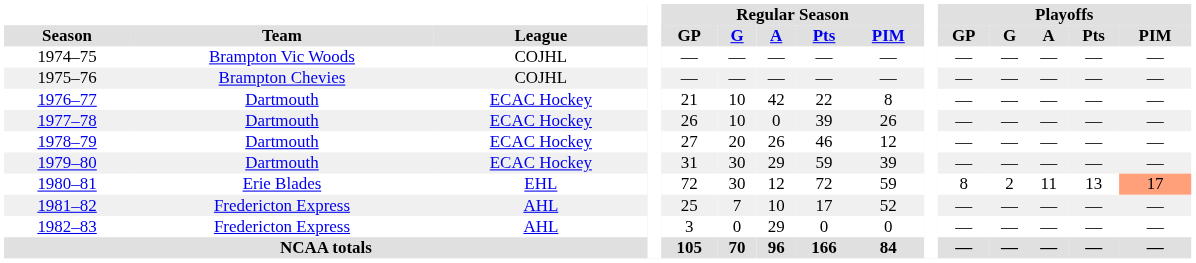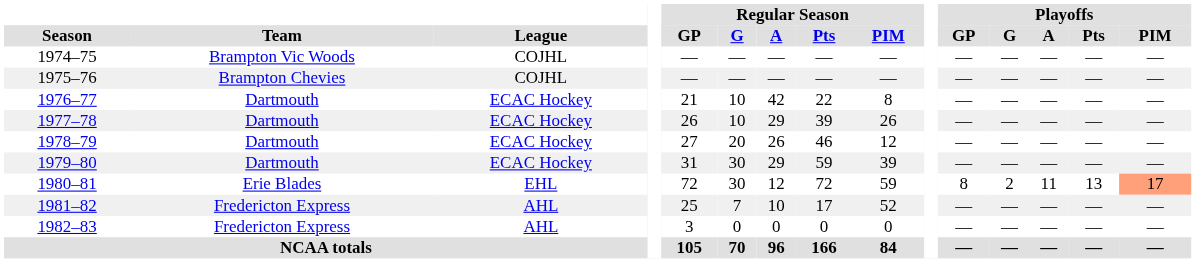(776, 120) 0 -> (776, 120) 29
(776, 226) 29 -> (776, 226) 0
